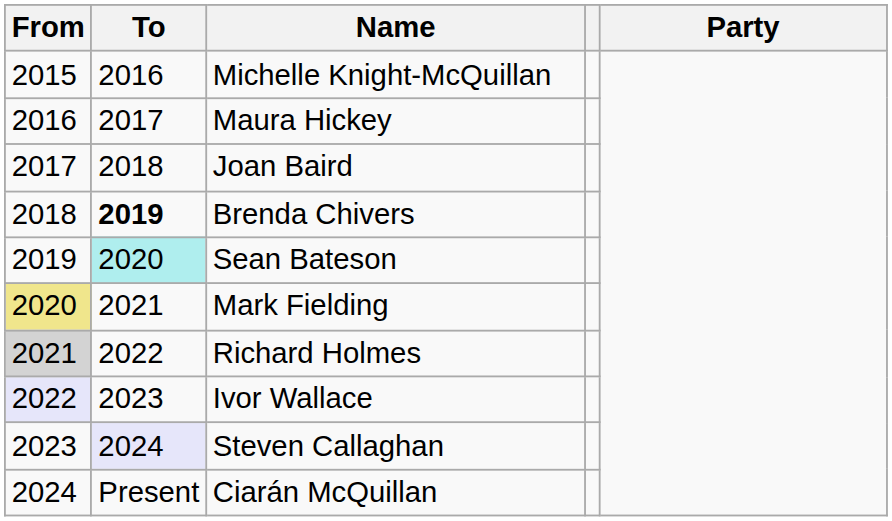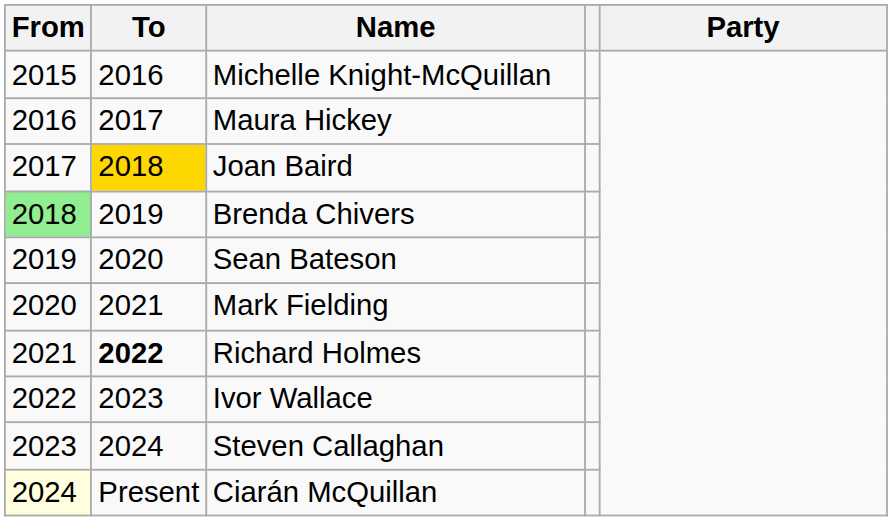(131, 167) no background -> (131, 167) gold background
(44, 213) no background -> (44, 213) lightgreen background
(131, 213) bold -> (131, 213) normal
(131, 259) paleturquoise background -> (131, 259) no background
(44, 306) khaki background -> (44, 306) no background
(44, 352) lightgrey background -> (44, 352) no background
(131, 352) normal -> (131, 352) bold
(44, 399) lavender background -> (44, 399) no background
(131, 445) lavender background -> (131, 445) no background
(44, 492) no background -> (44, 492) lightyellow background
